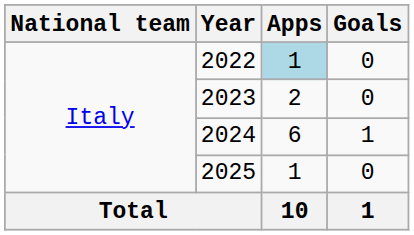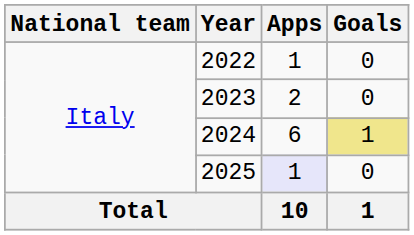(295, 61) lightblue background -> (295, 61) no background
(368, 136) no background -> (368, 136) khaki background
(295, 174) no background -> (295, 174) lavender background
